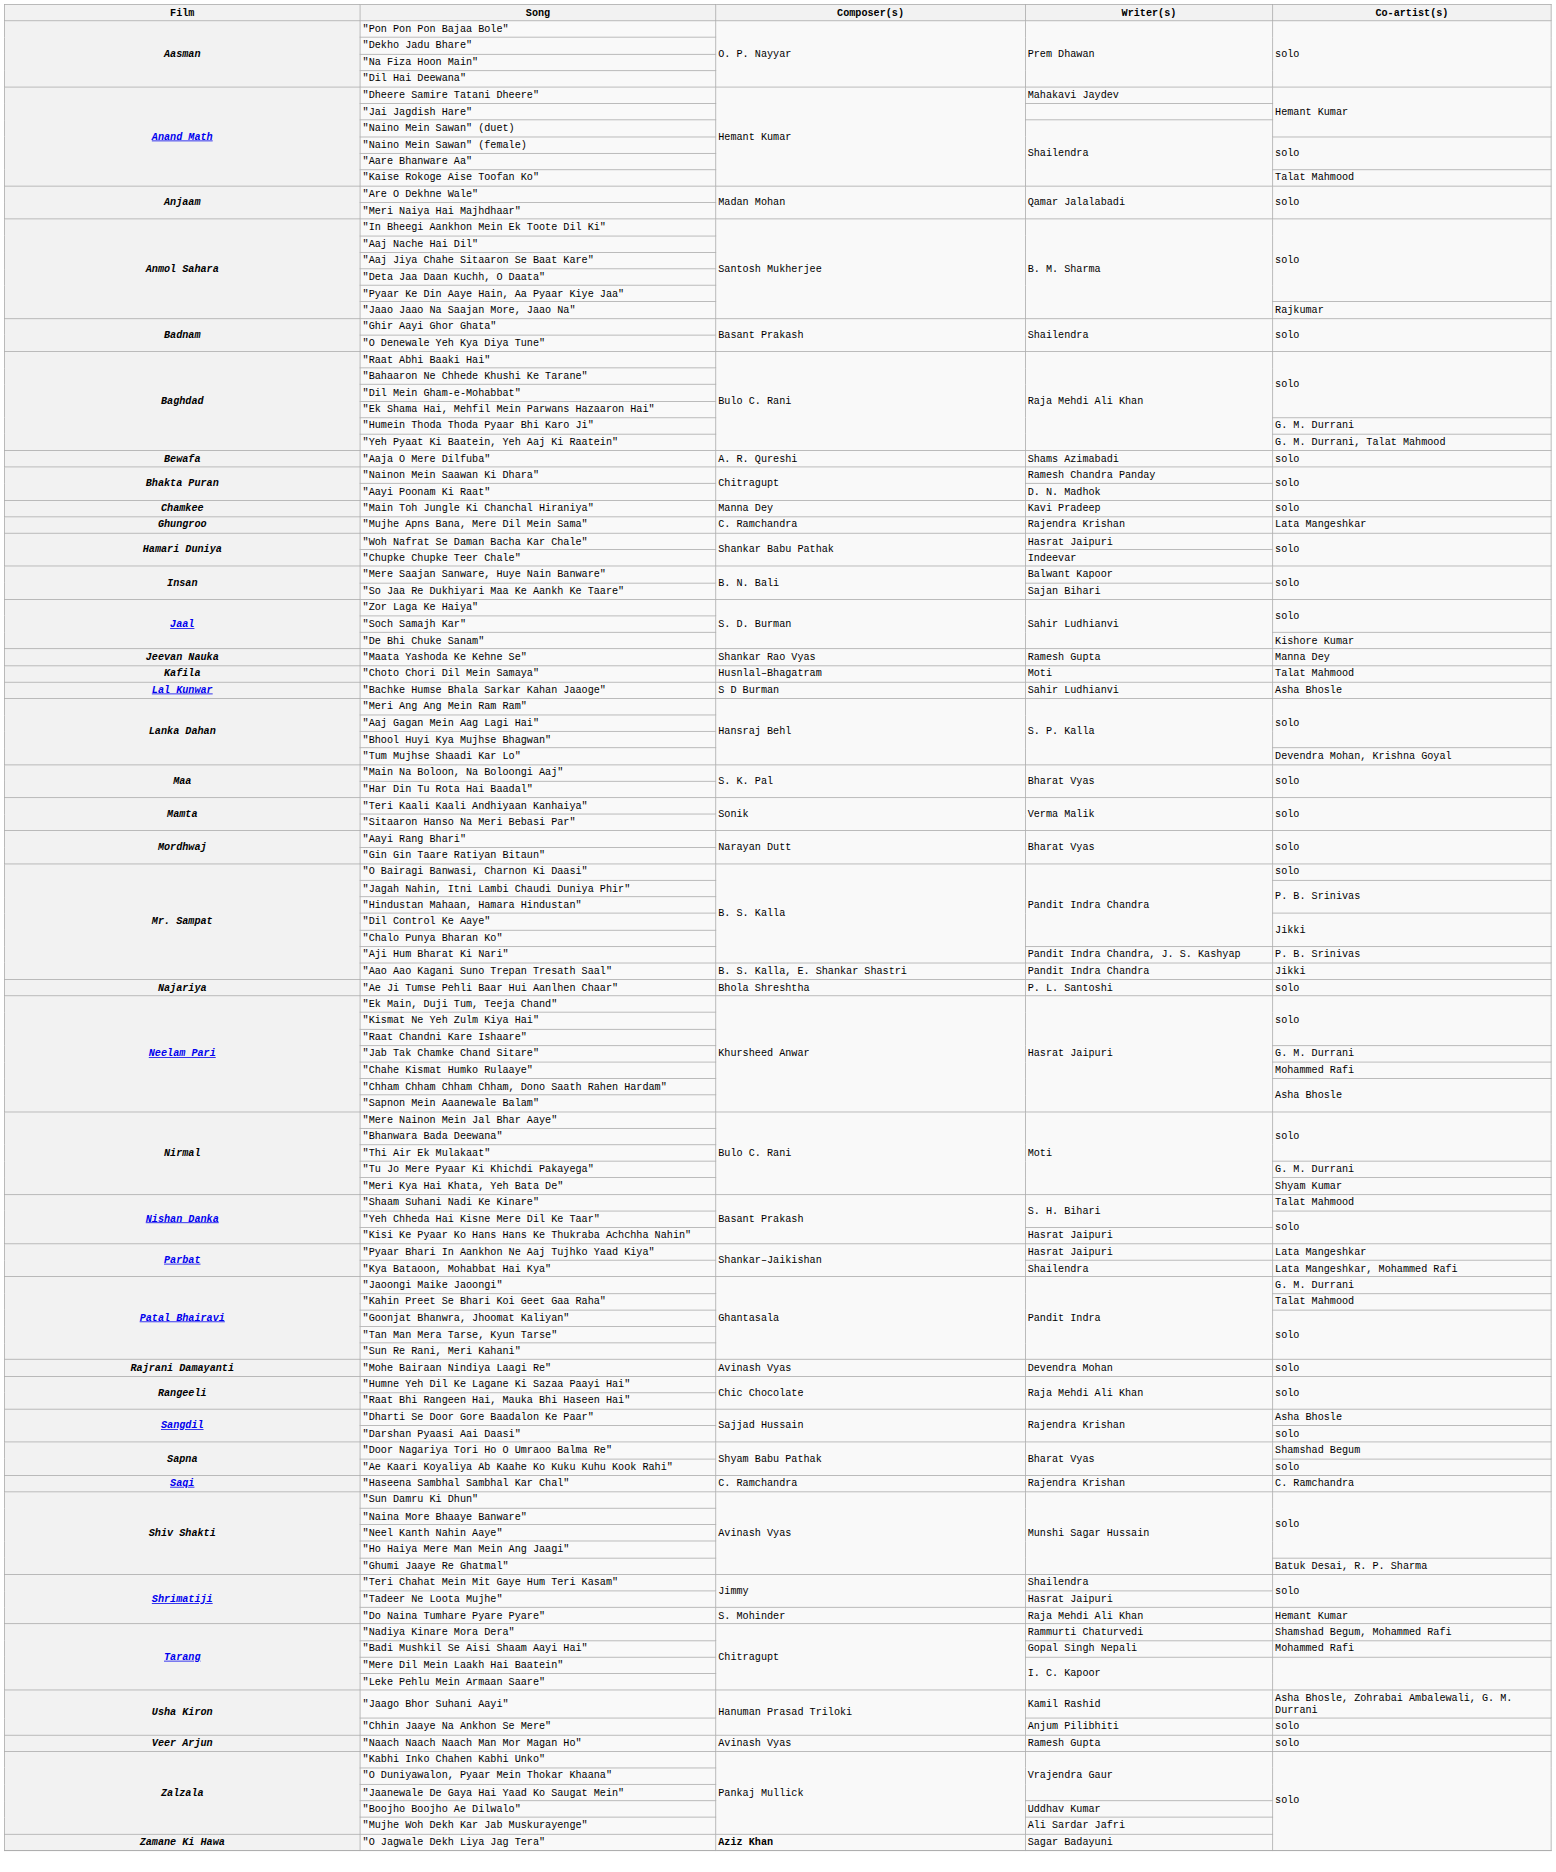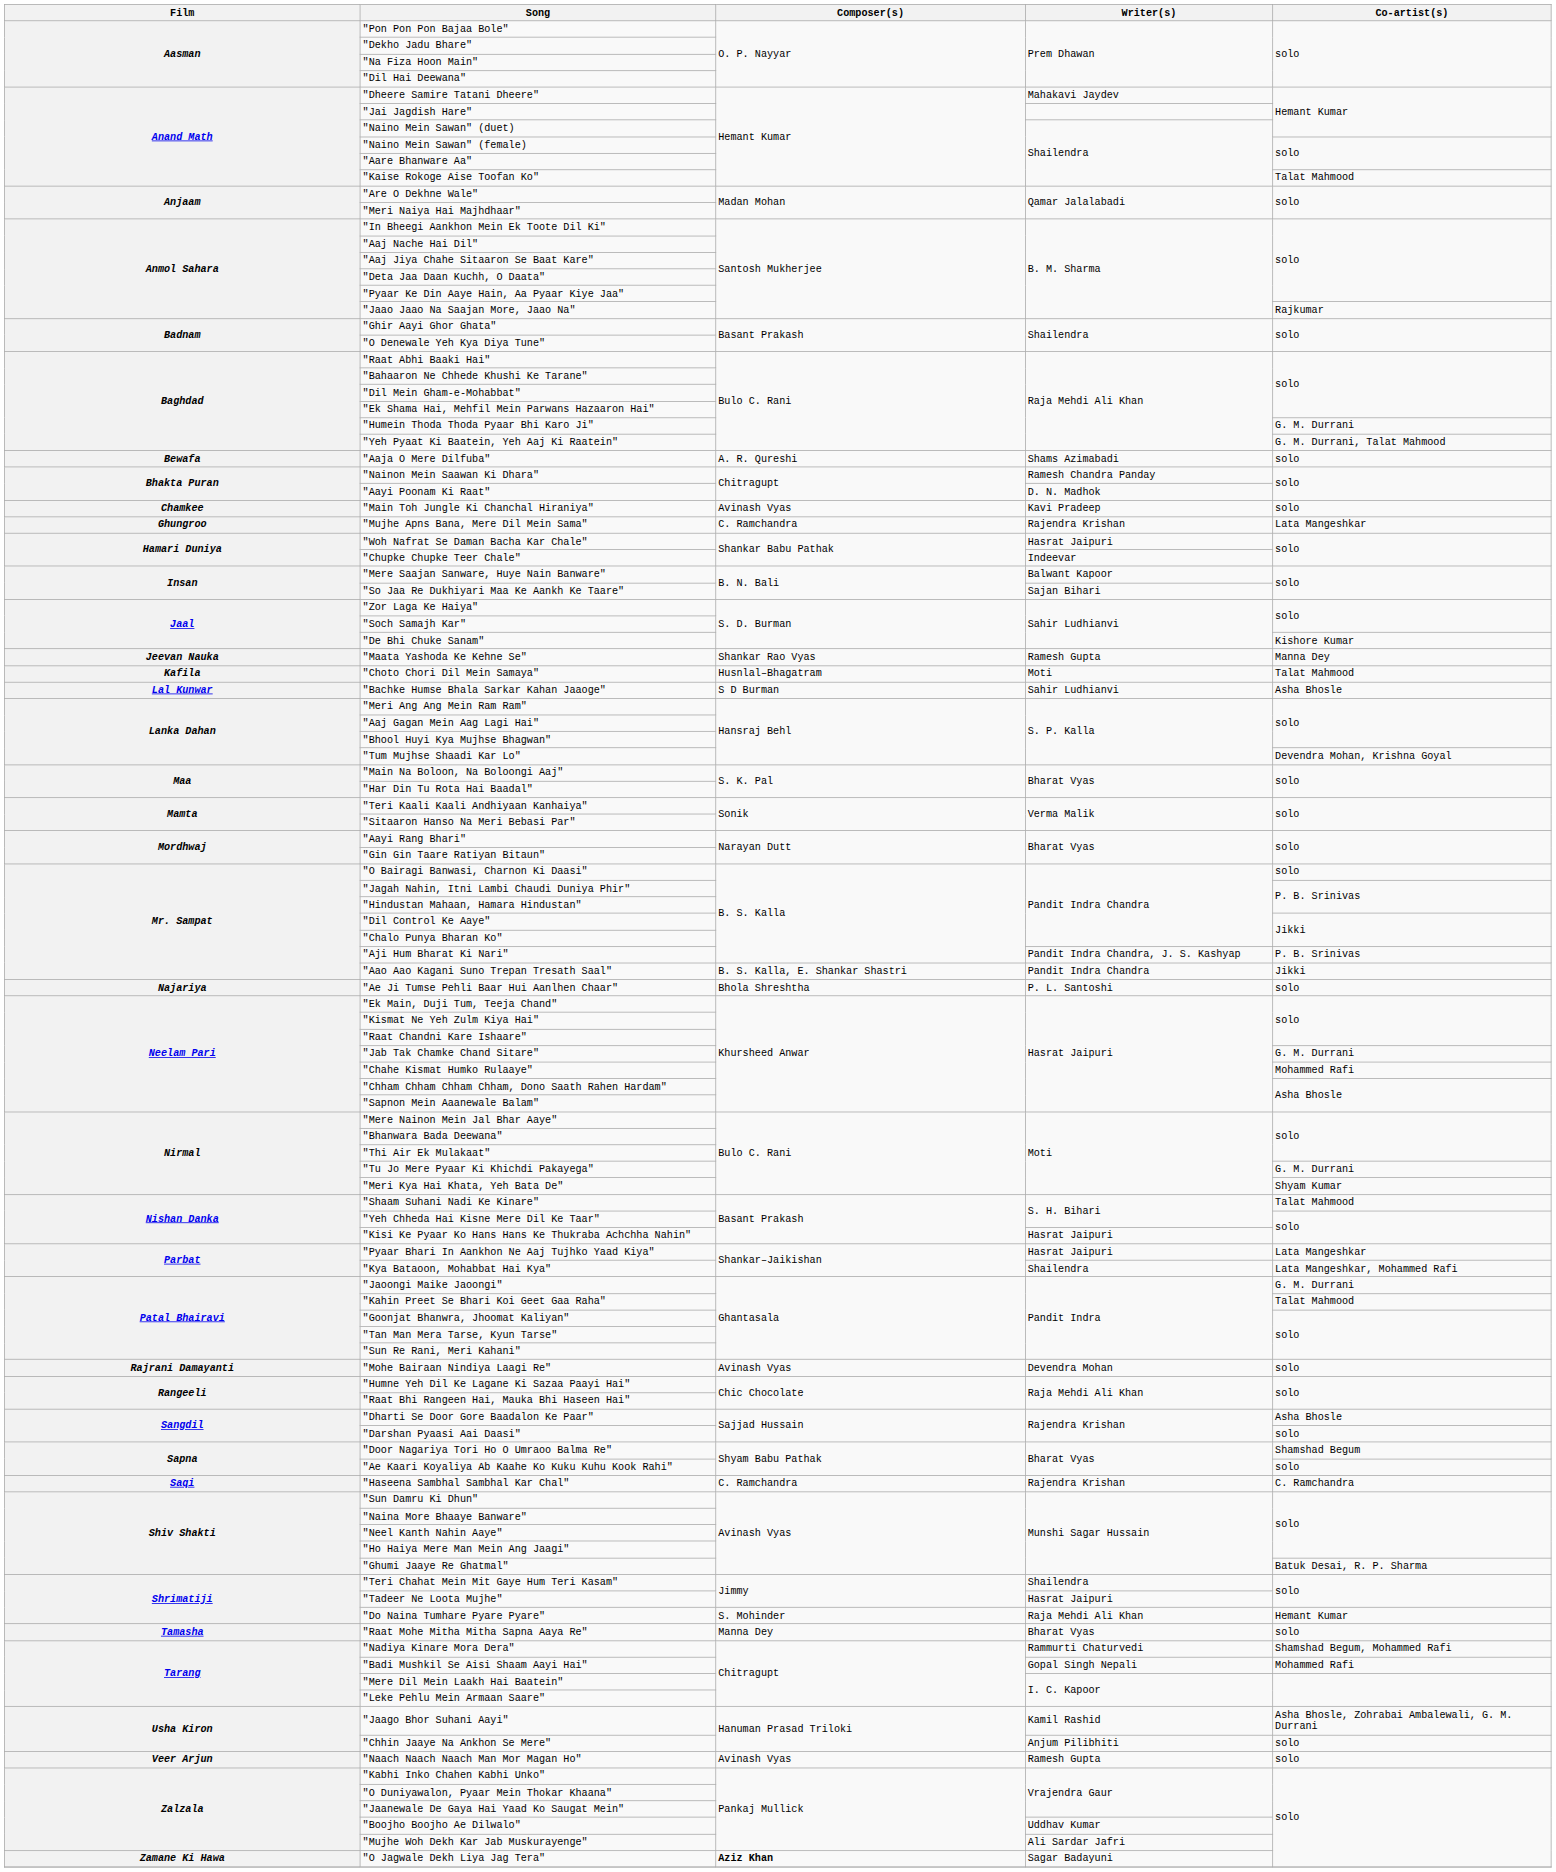(746, 508) Manna Dey -> (755, 508) Avinash Vyas
+ row: (475, 1632)
